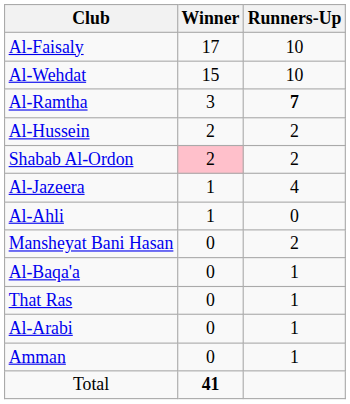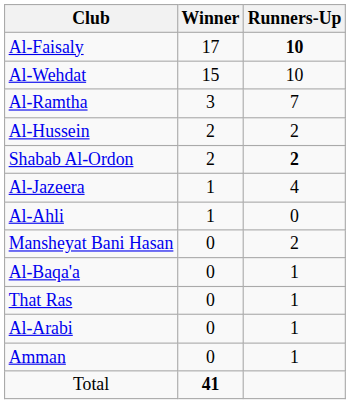(295, 46) normal -> (295, 46) bold
(295, 103) bold -> (295, 103) normal
(211, 159) pink background -> (211, 159) no background
(295, 159) normal -> (295, 159) bold
